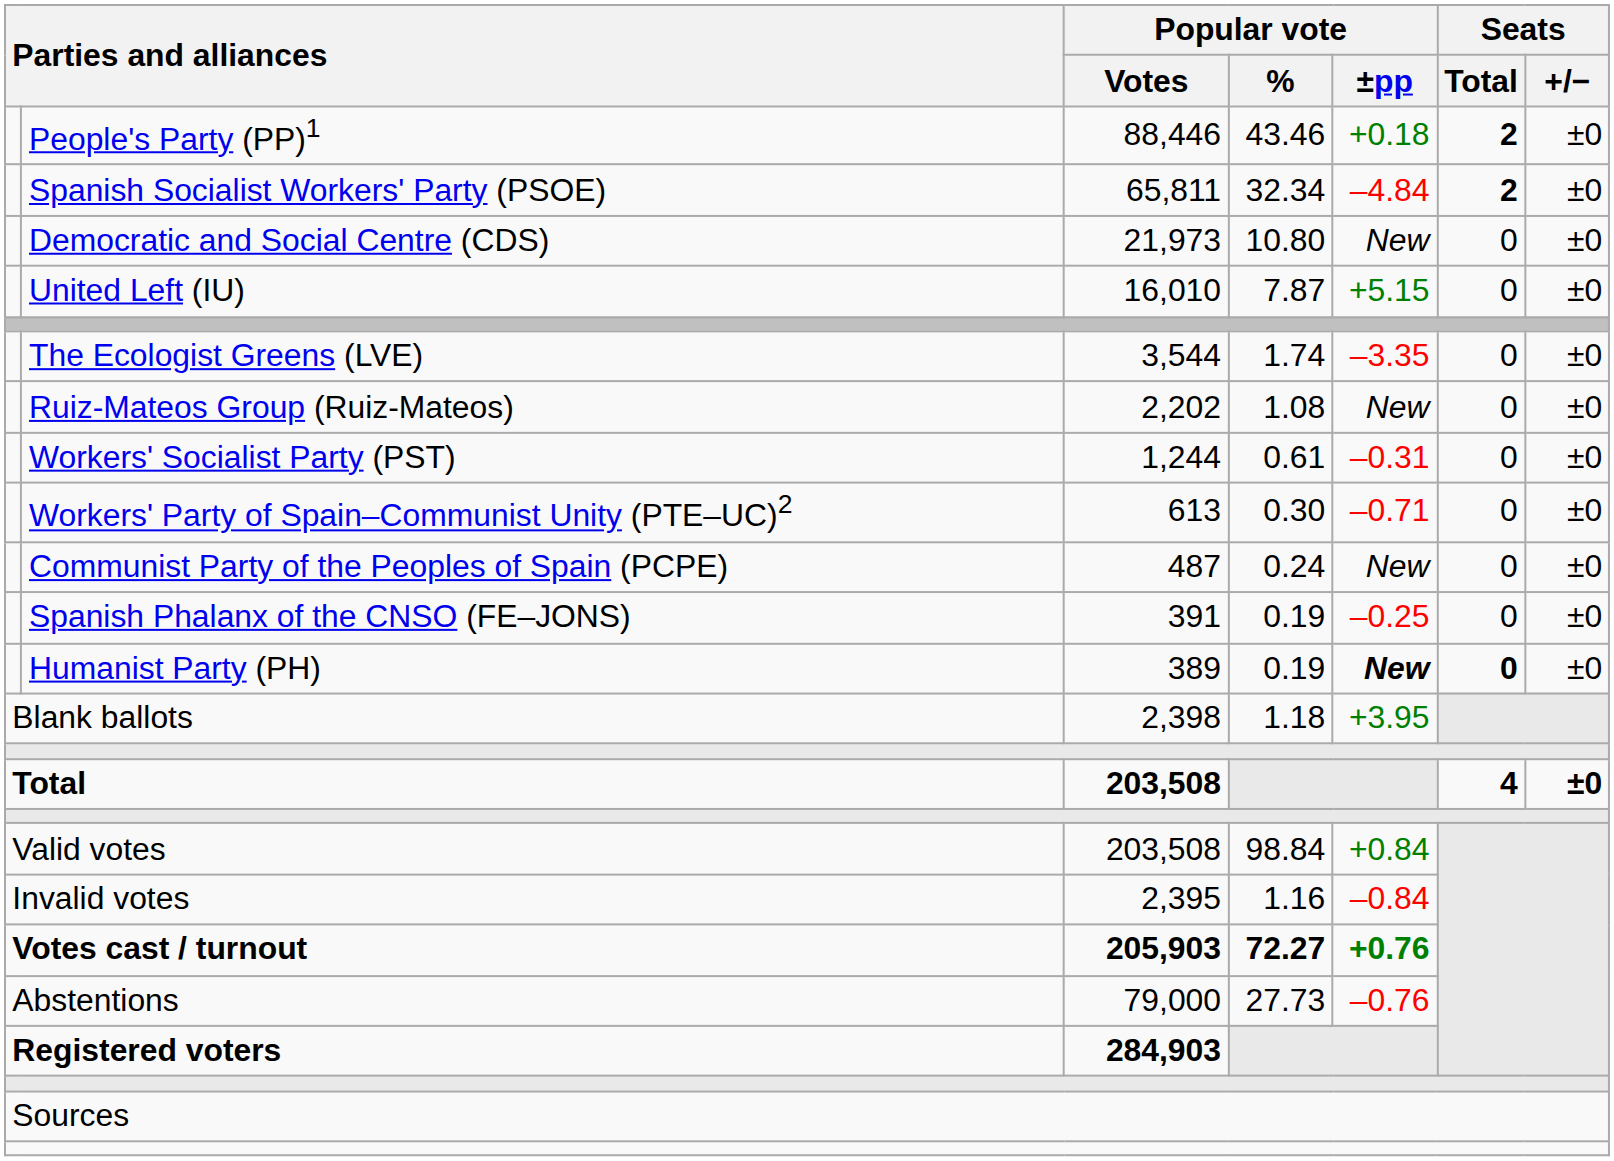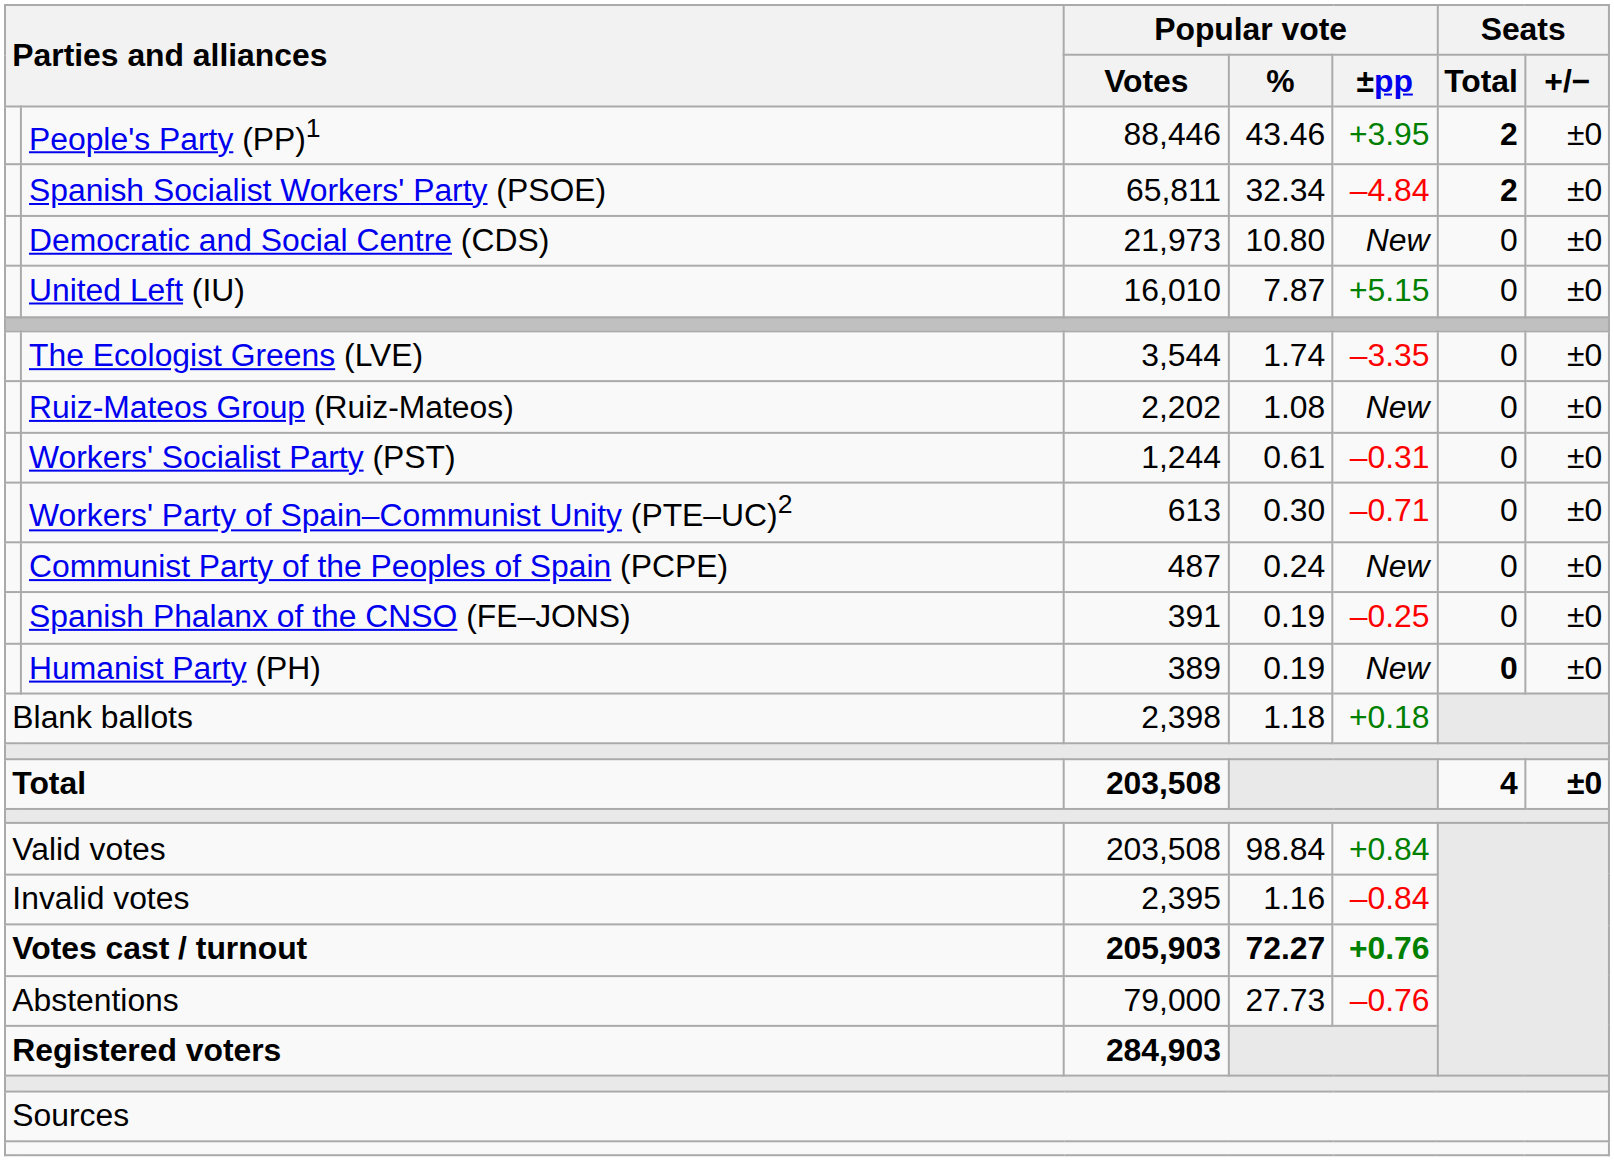(1389, 135) +0.18 -> (1389, 135) +3.95
(1397, 667) bold -> (1398, 667) normal
(1389, 718) +3.95 -> (1389, 718) +0.18
